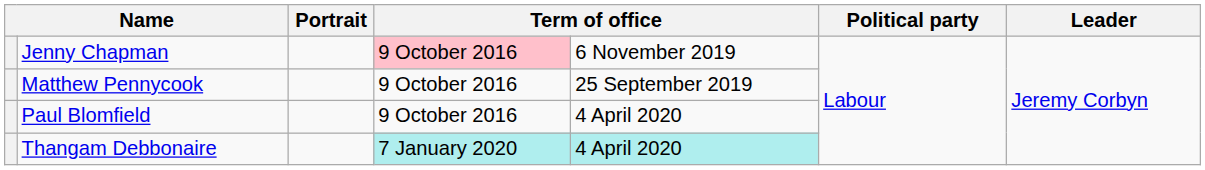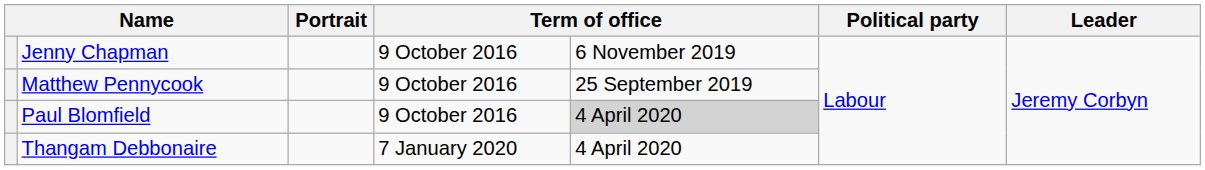(448, 52) pink background -> (448, 52) no background
(629, 116) no background -> (629, 116) lightgrey background
(448, 148) paleturquoise background -> (448, 148) no background
(629, 148) paleturquoise background -> (629, 148) no background
